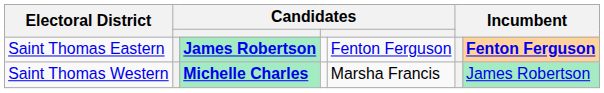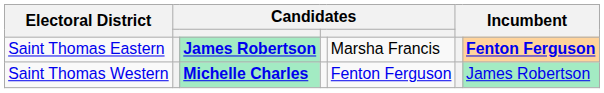(391, 49) Fenton Ferguson -> (385, 49) Marsha Francis
(385, 74) Marsha Francis -> (391, 74) Fenton Ferguson
